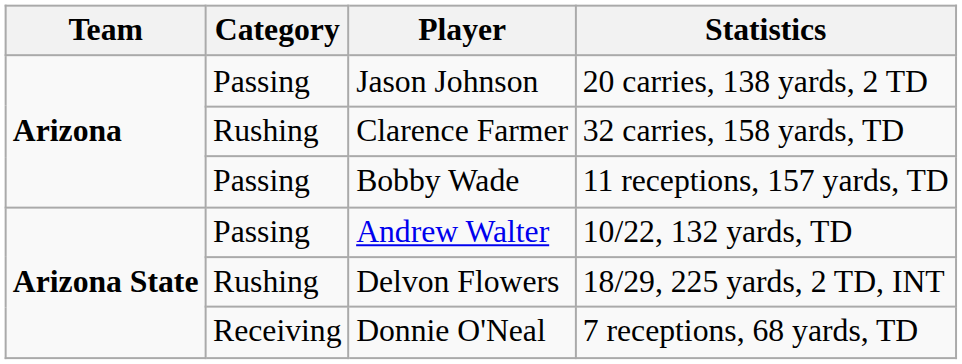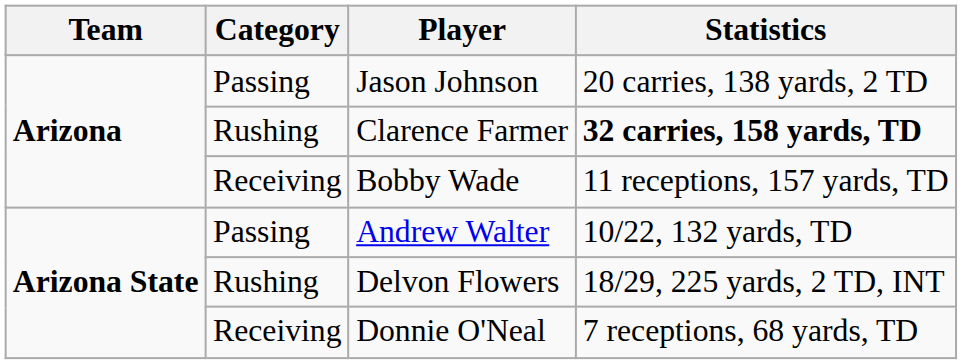(743, 130) normal -> (752, 130) bold
(262, 181) Passing -> (277, 181) Receiving
